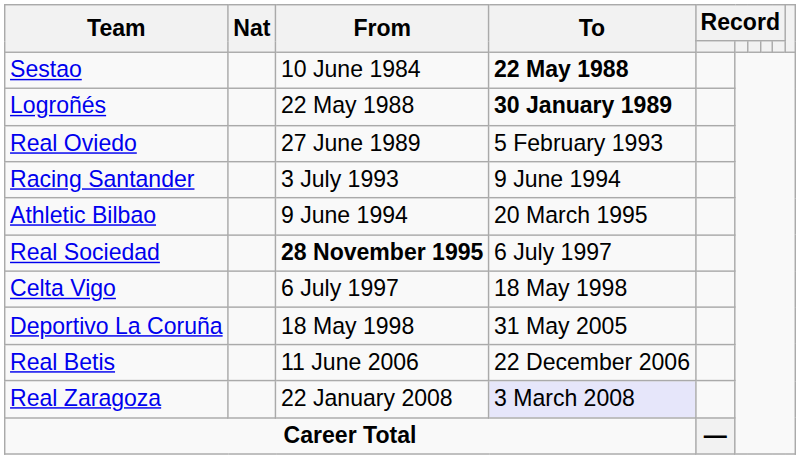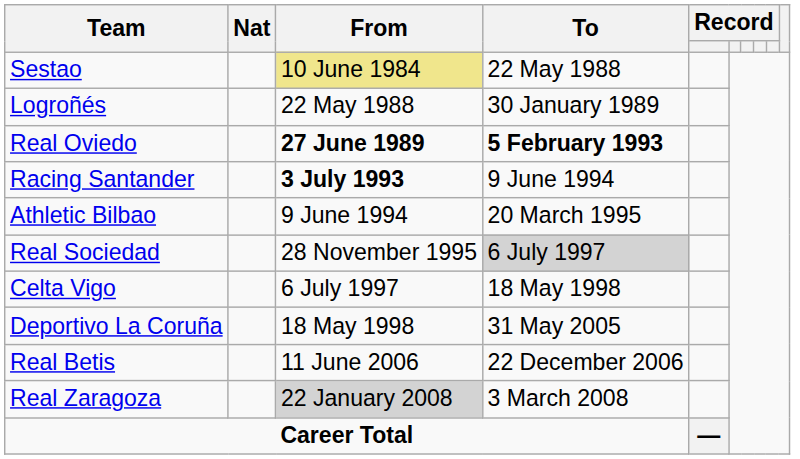(351, 69) no background -> (351, 69) khaki background
(561, 69) bold -> (554, 69) normal
(583, 106) bold -> (573, 106) normal
(351, 143) normal -> (353, 143) bold
(579, 143) normal -> (575, 143) bold
(340, 179) normal -> (342, 179) bold
(382, 252) bold -> (379, 252) normal
(553, 252) no background -> (547, 252) lightgrey background
(367, 398) no background -> (367, 398) lightgrey background
(564, 398) lavender background -> (558, 398) no background
